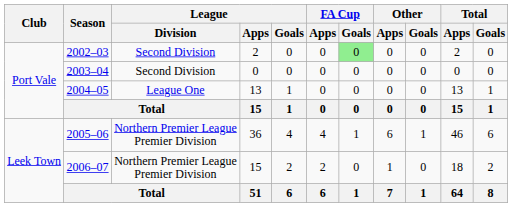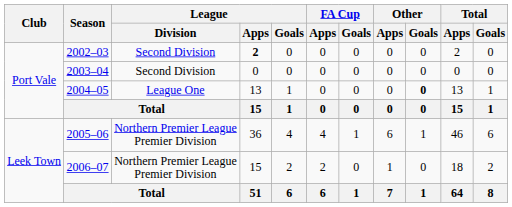(256, 52) normal -> (256, 52) bold
(356, 52) lightgreen background -> (356, 52) no background
(423, 90) normal -> (423, 90) bold
